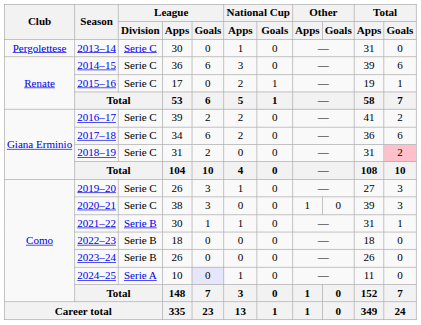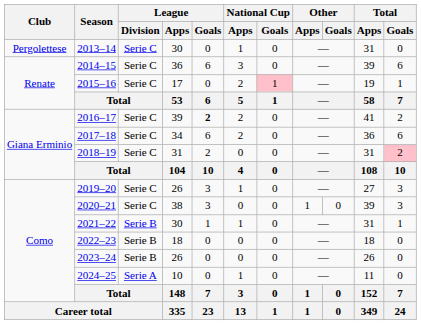(275, 83) no background -> (275, 83) pink background
(208, 118) normal -> (208, 118) bold
(208, 275) lavender background -> (208, 275) no background
